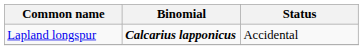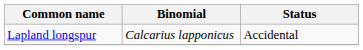(181, 34) bold -> (180, 34) normal
